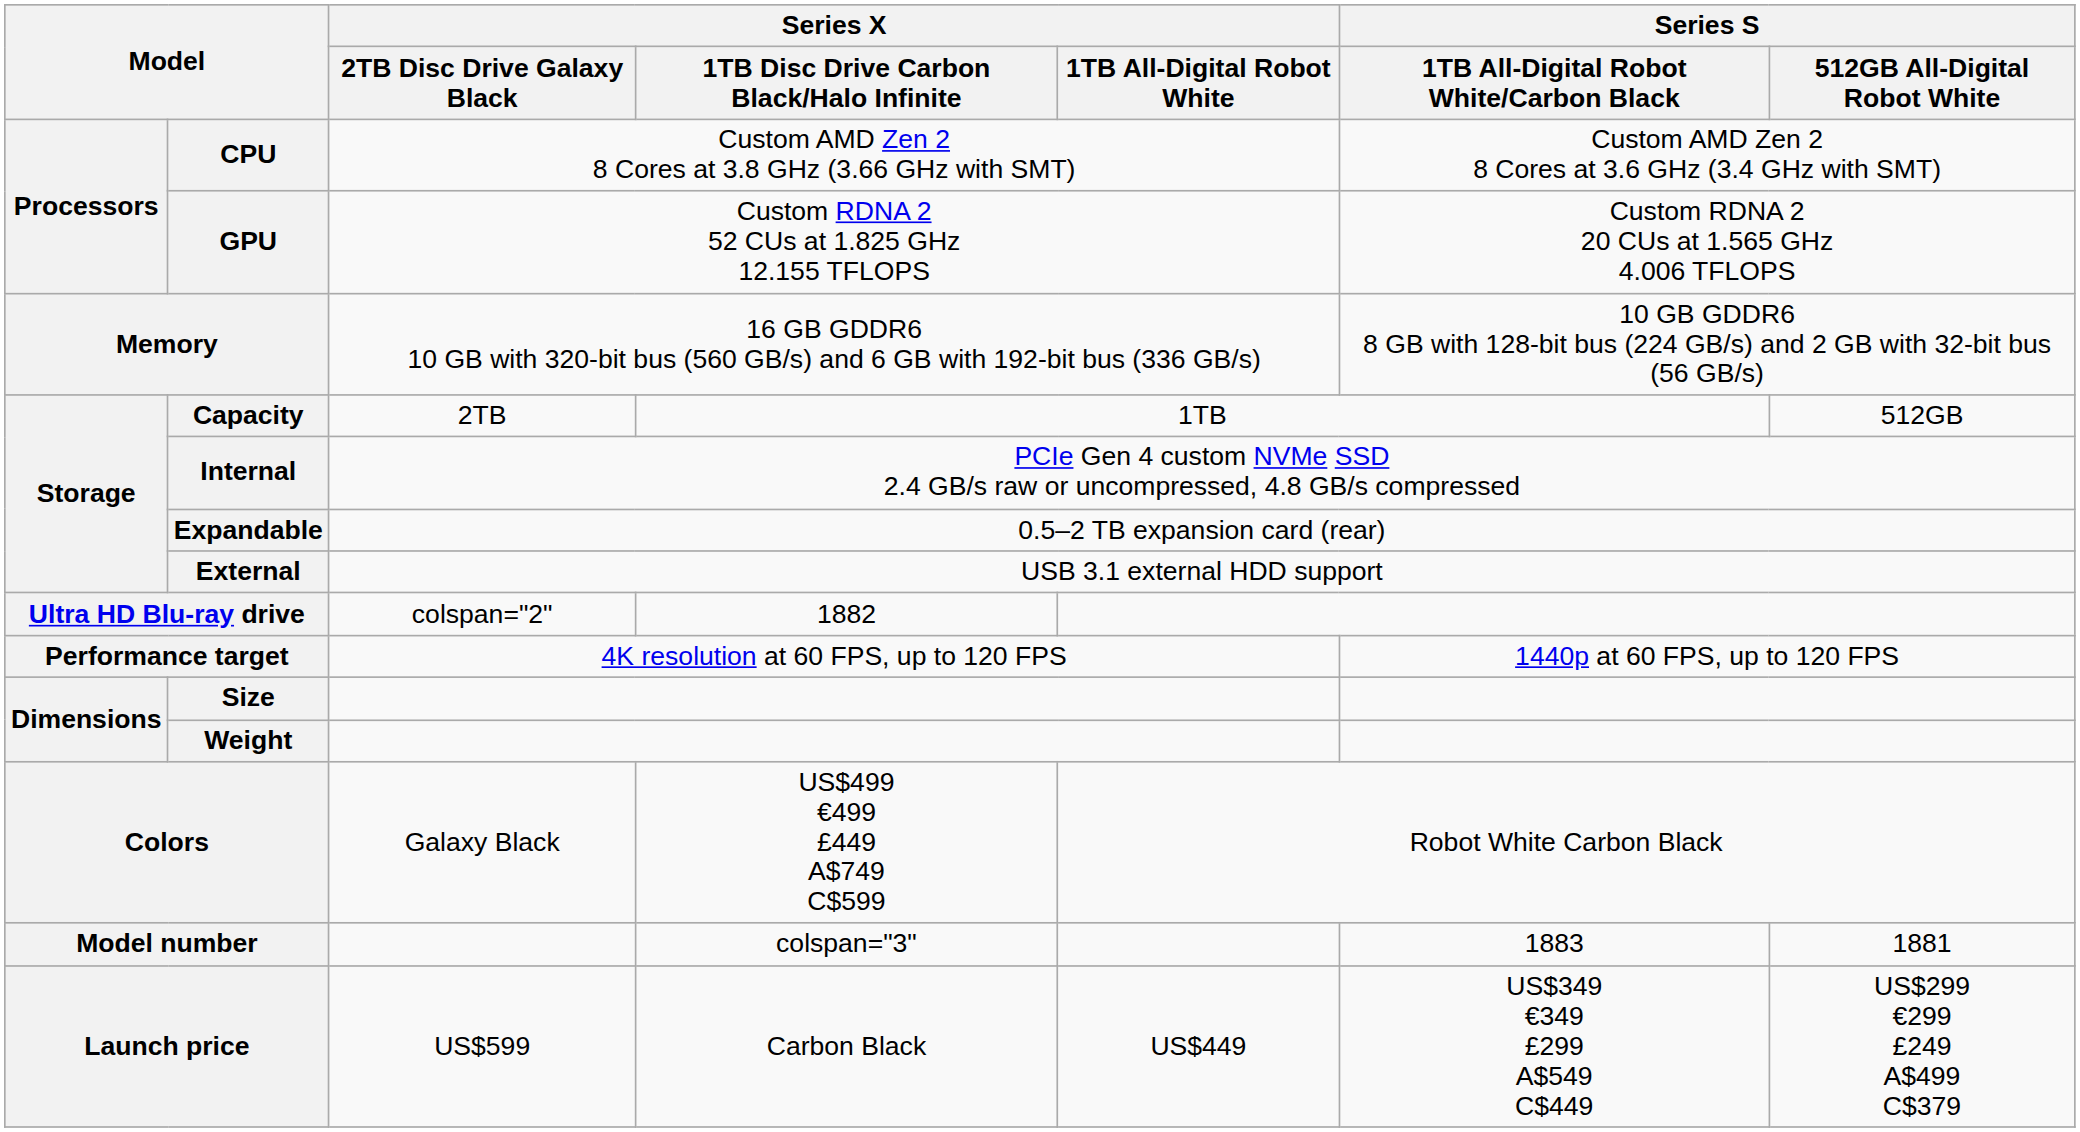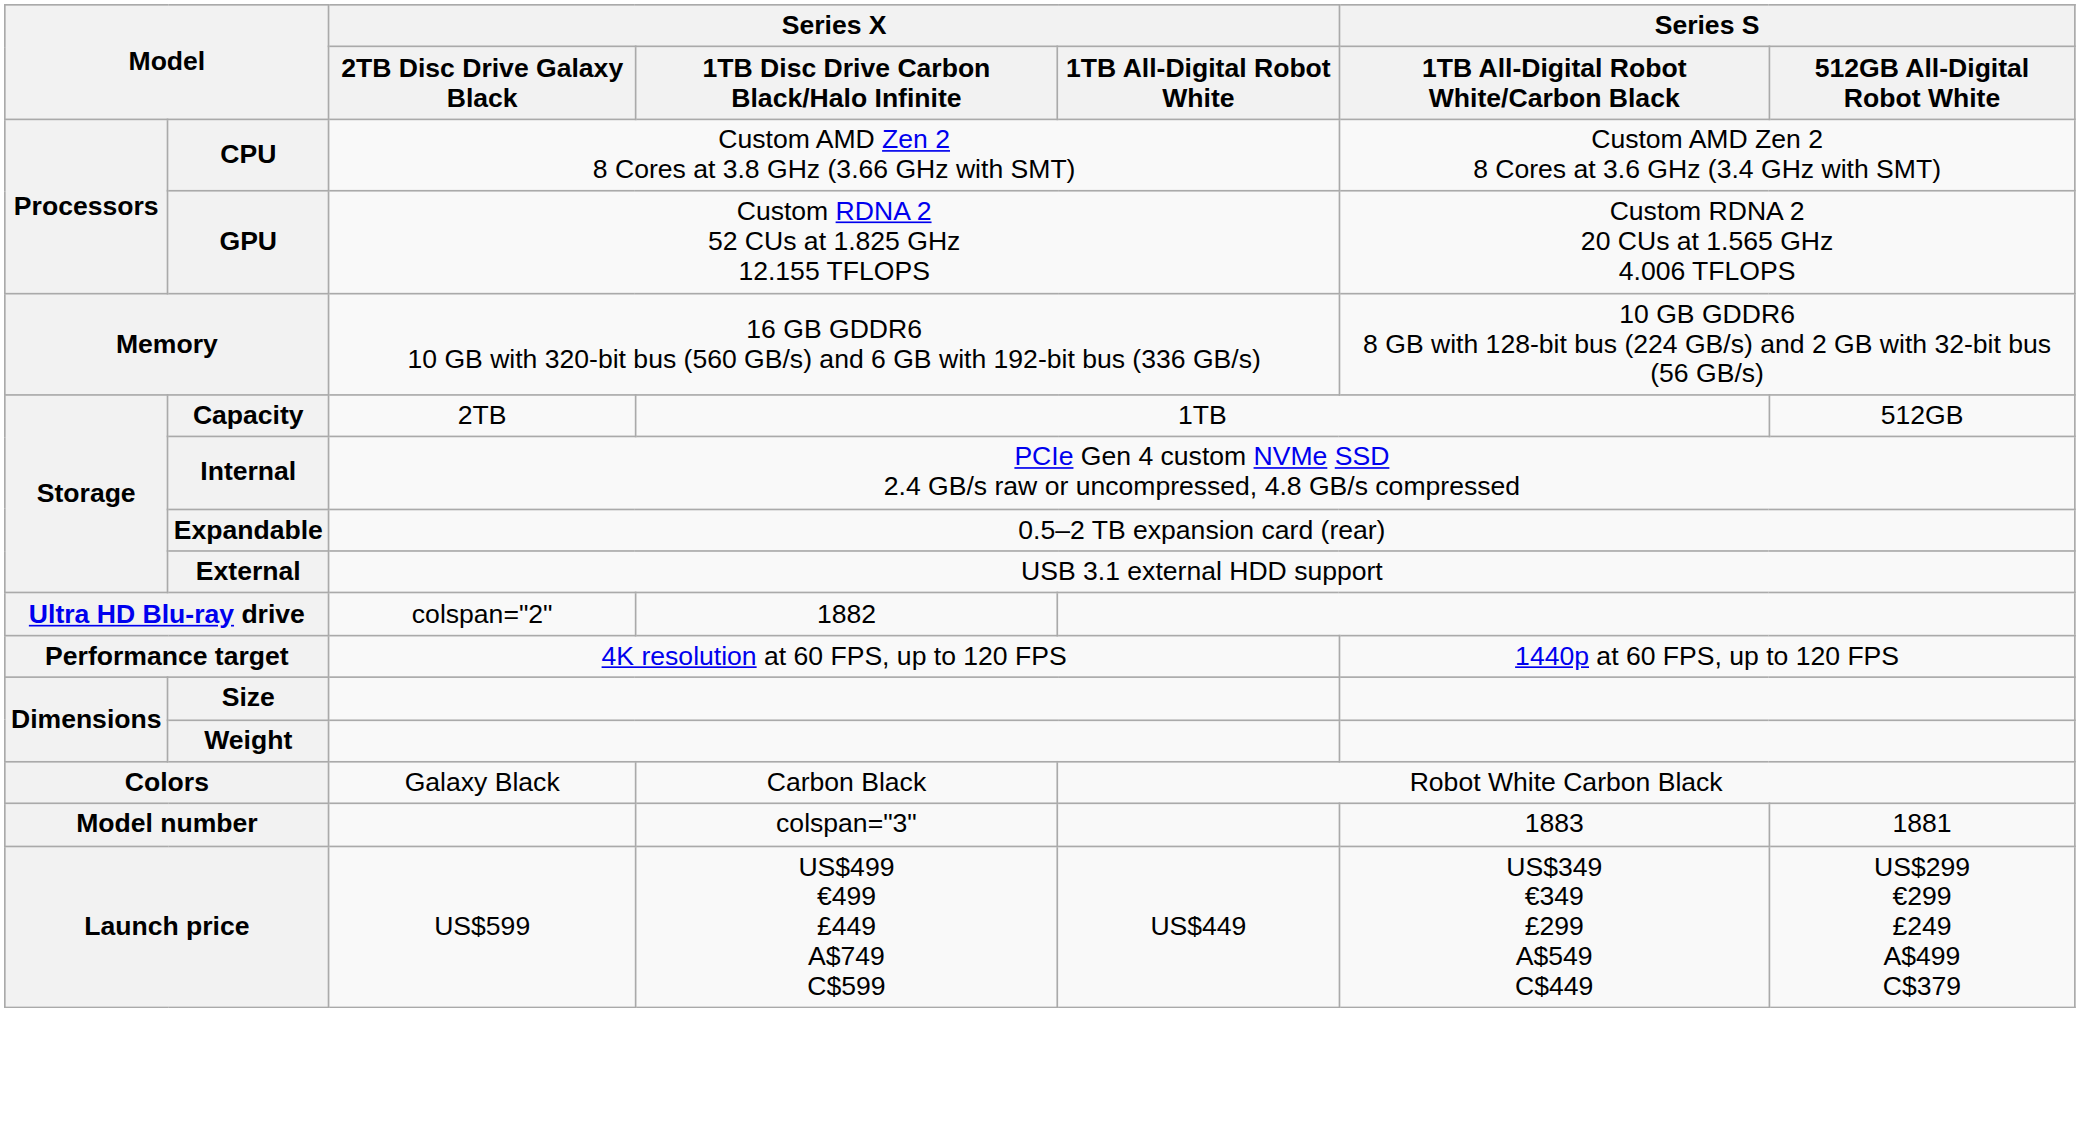(846, 842) US$499 €499 £449 A$749 C$599 -> (846, 782) Carbon Black
(846, 1045) Carbon Black -> (846, 926) US$499 €499 £449 A$749 C$599
